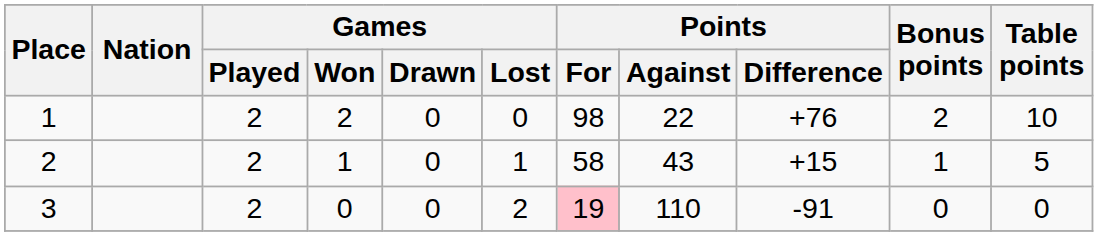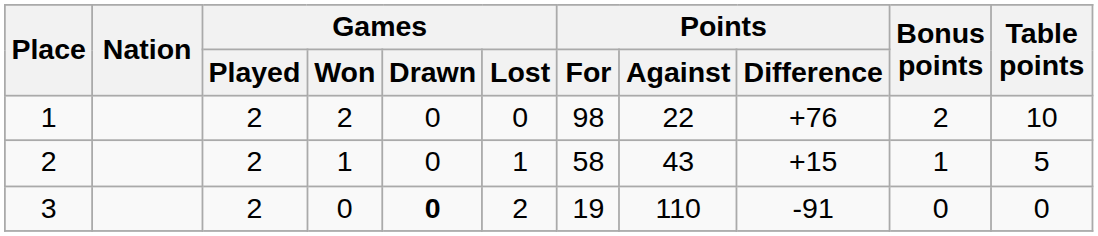(433, 207) normal -> (433, 207) bold
(588, 207) pink background -> (588, 207) no background
